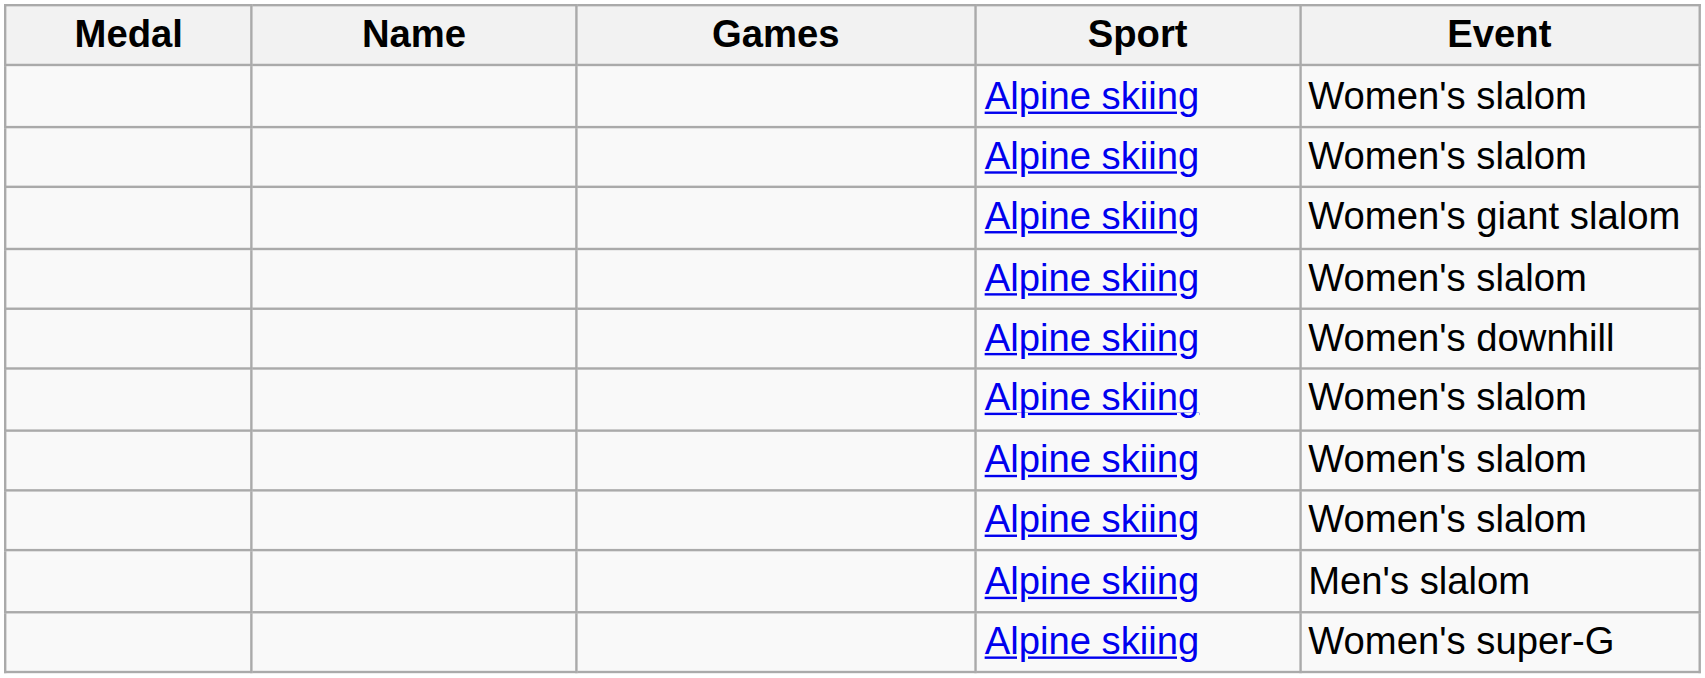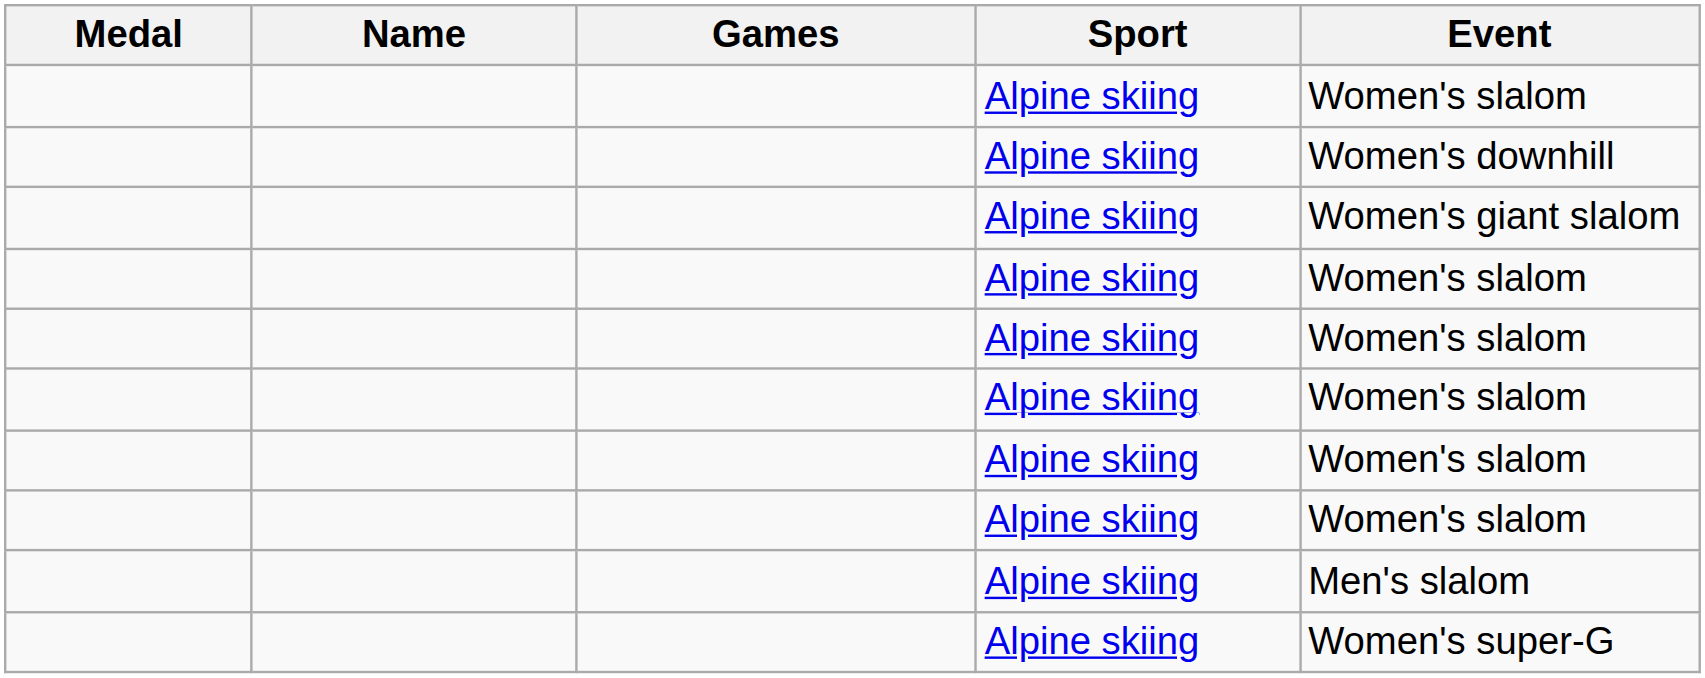(1448, 156) Women's slalom -> (1461, 156) Women's downhill
(1461, 338) Women's downhill -> (1448, 338) Women's slalom
